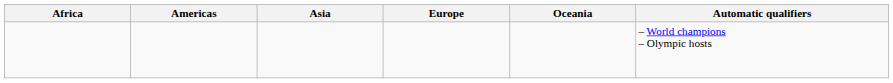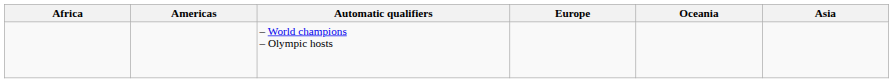columns swapped: (320, 13) <-> (762, 13)
